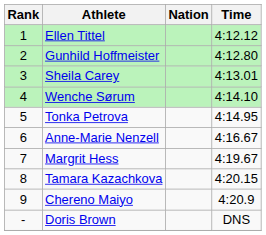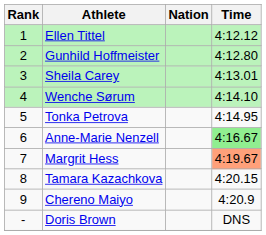(236, 138) no background -> (236, 138) lightgreen background
(236, 158) no background -> (236, 158) lightsalmon background
